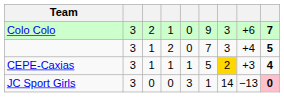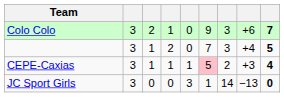(208, 65) no background -> (208, 65) pink background
(227, 65) gold background -> (227, 65) no background
(270, 83) pink background -> (270, 83) no background
